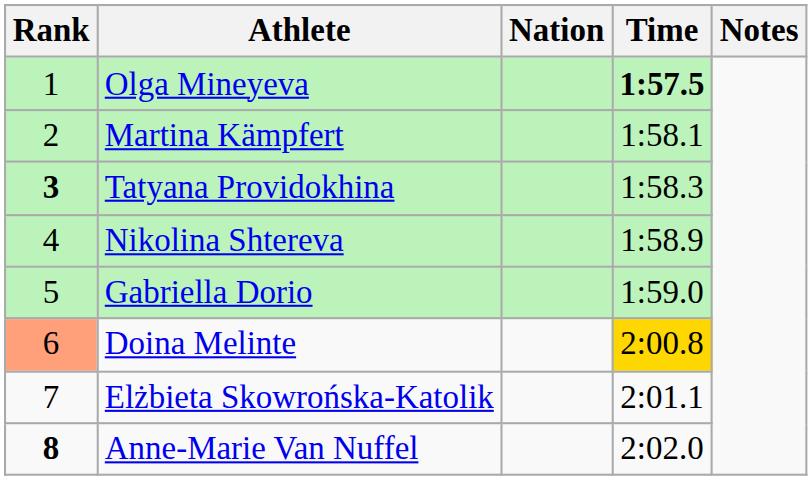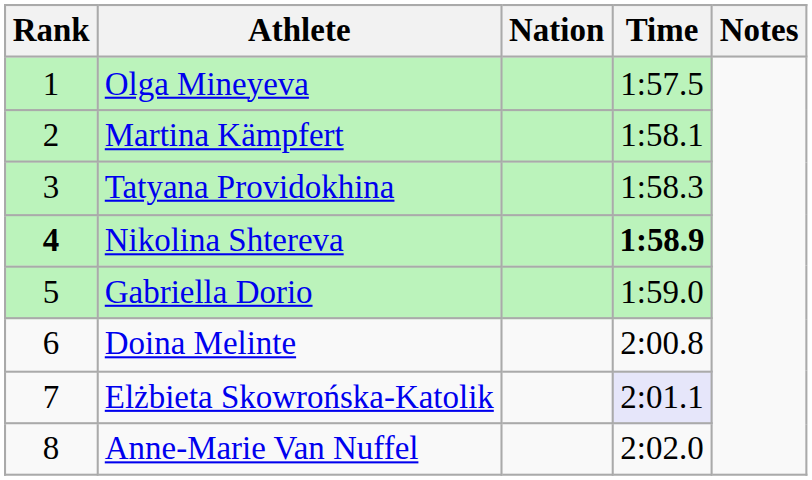(662, 82) bold -> (662, 82) normal
(51, 187) bold -> (51, 187) normal
(51, 239) normal -> (51, 239) bold
(662, 239) normal -> (662, 239) bold
(51, 344) lightsalmon background -> (51, 344) no background
(662, 344) gold background -> (662, 344) no background
(662, 396) no background -> (662, 396) lavender background
(51, 448) bold -> (51, 448) normal
